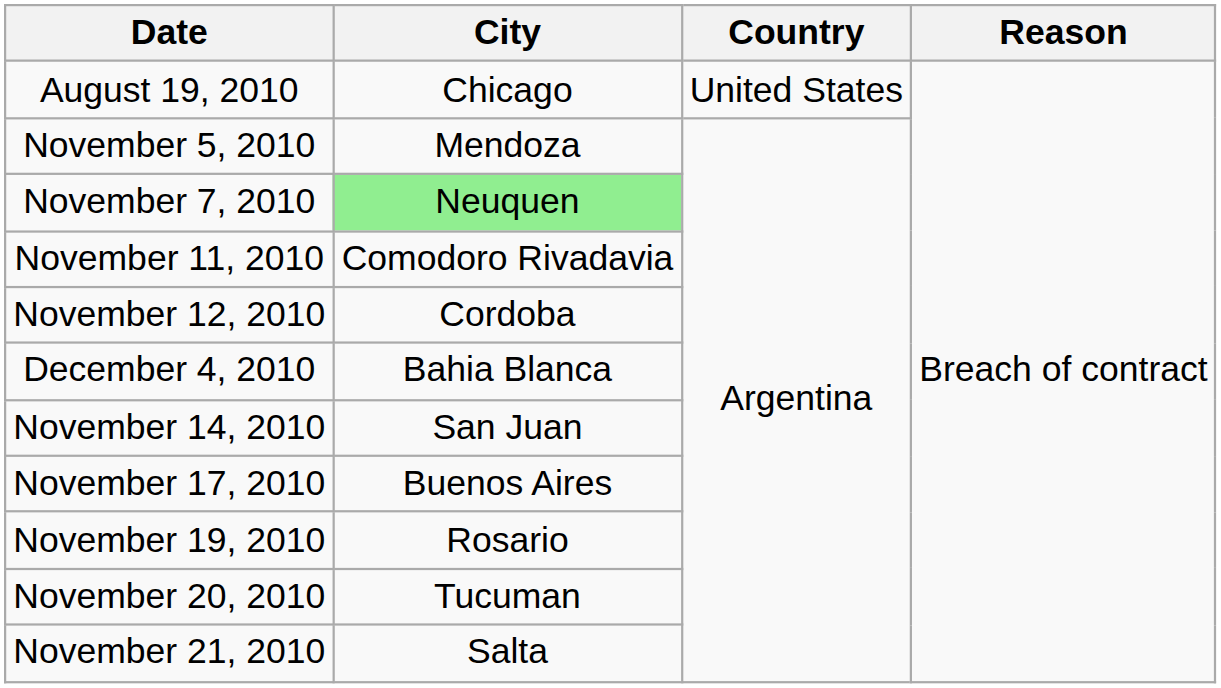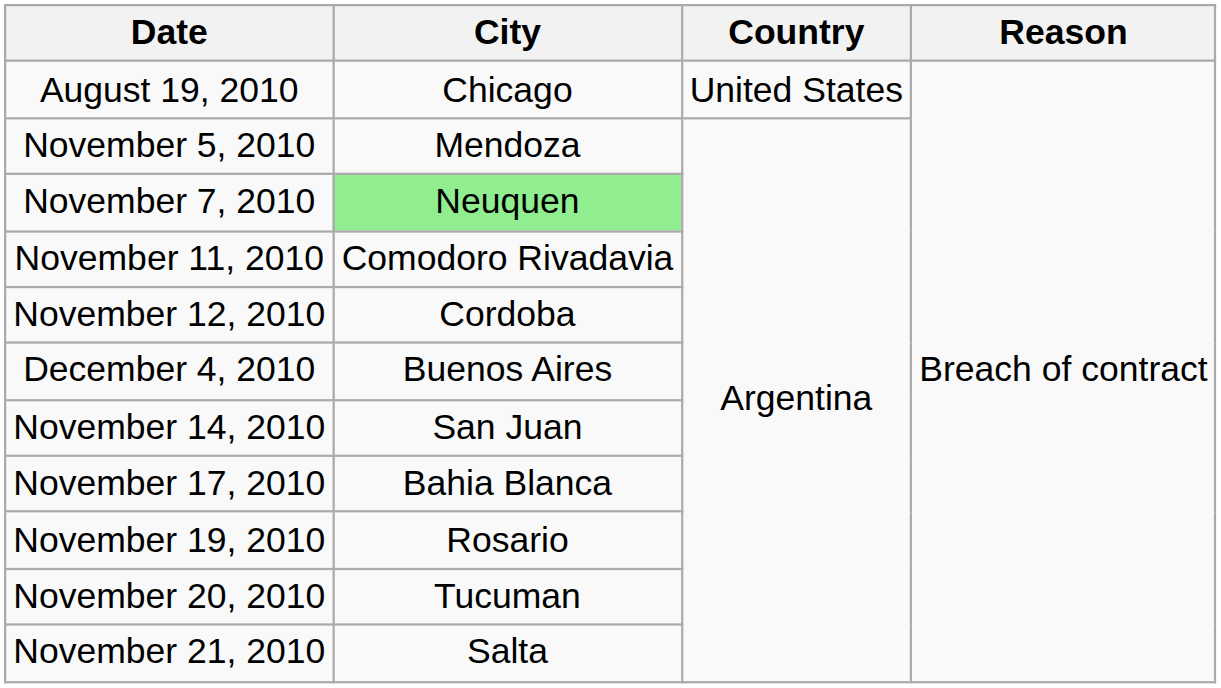(507, 370) Bahia Blanca -> (507, 370) Buenos Aires
(507, 483) Buenos Aires -> (507, 483) Bahia Blanca
